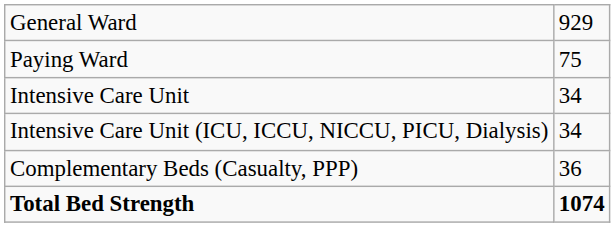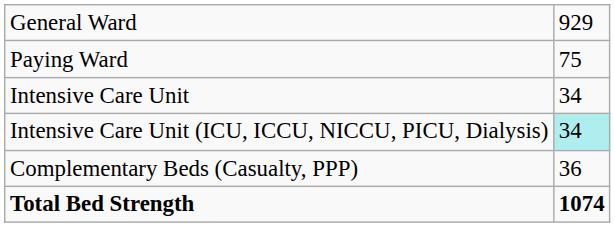(570, 131) no background -> (570, 131) paleturquoise background
